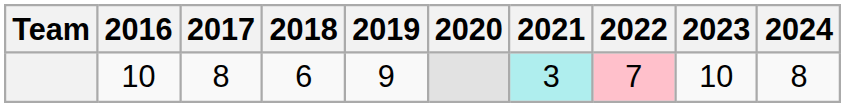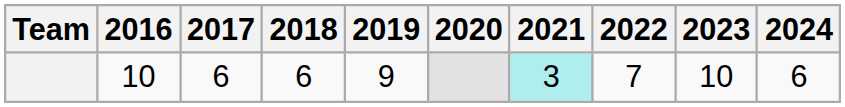(221, 77) 8 -> (221, 77) 6
(634, 77) pink background -> (634, 77) no background
(799, 77) 8 -> (799, 77) 6
